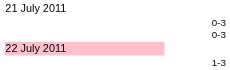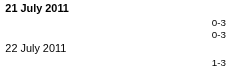(36, 8) normal -> (37, 8) bold
(36, 48) pink background -> (36, 48) no background
